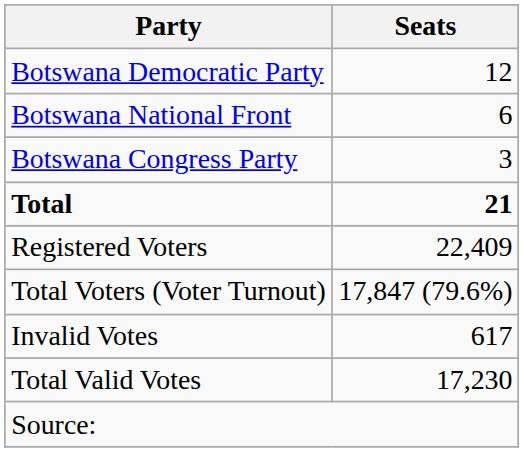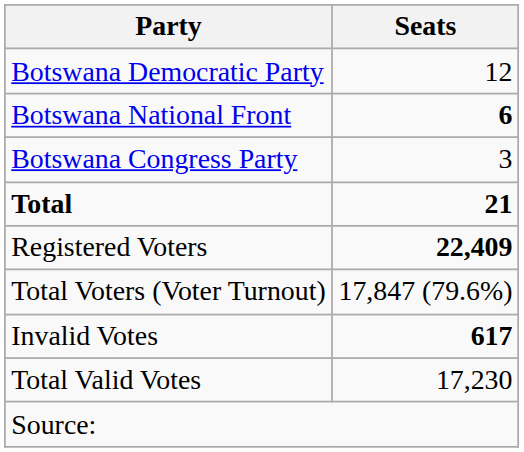(506, 114) normal -> (506, 114) bold
(474, 247) normal -> (474, 247) bold
(492, 335) normal -> (492, 335) bold
